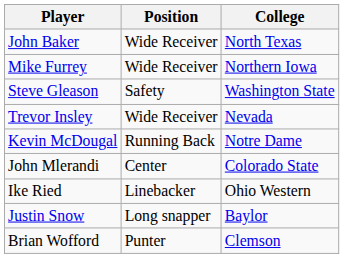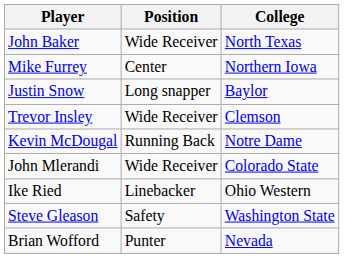(171, 66) Wide Receiver -> (146, 66) Center
rows swapped: (53, 91) <-> (46, 215)
(249, 116) Nevada -> (253, 116) Clemson
(146, 166) Center -> (171, 166) Wide Receiver
(253, 240) Clemson -> (249, 240) Nevada
